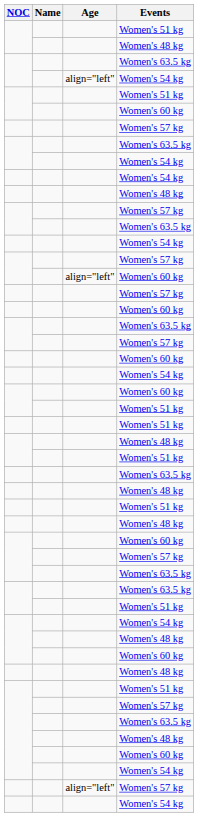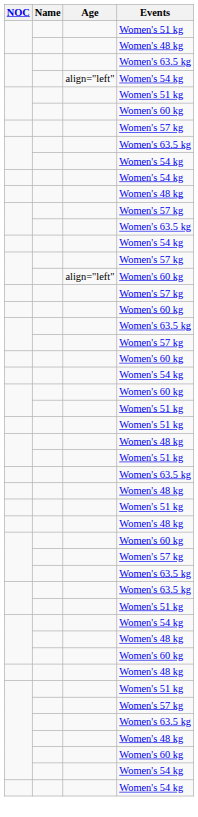- row: (90, 787)
